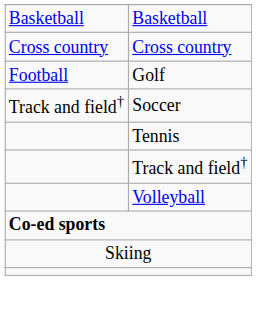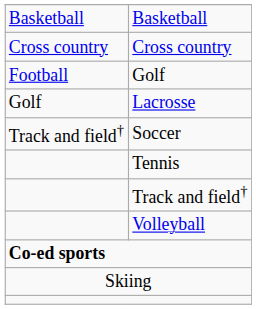+ row: (164, 103)
